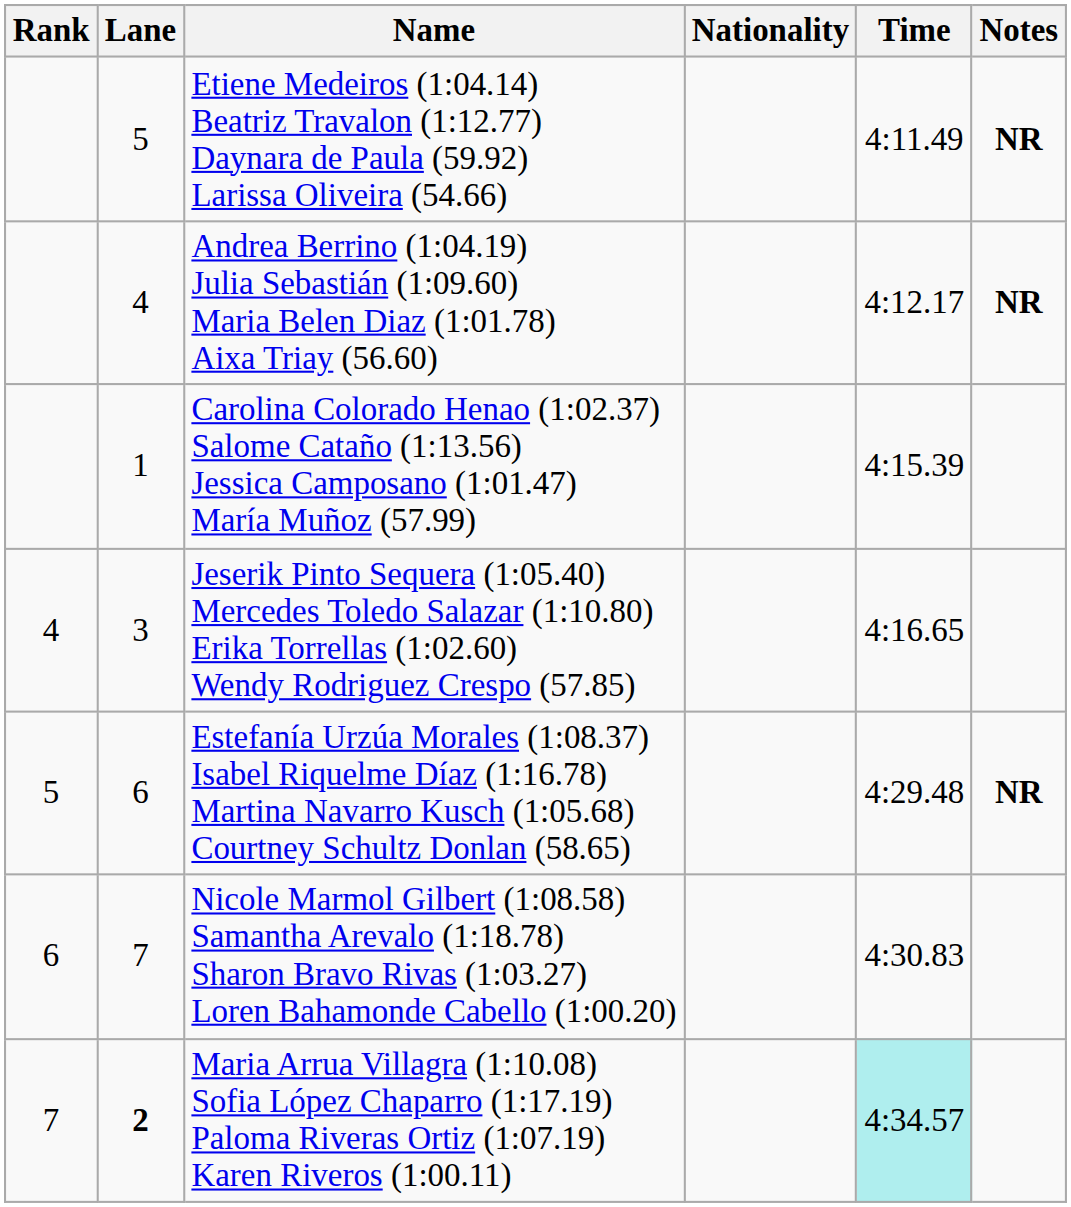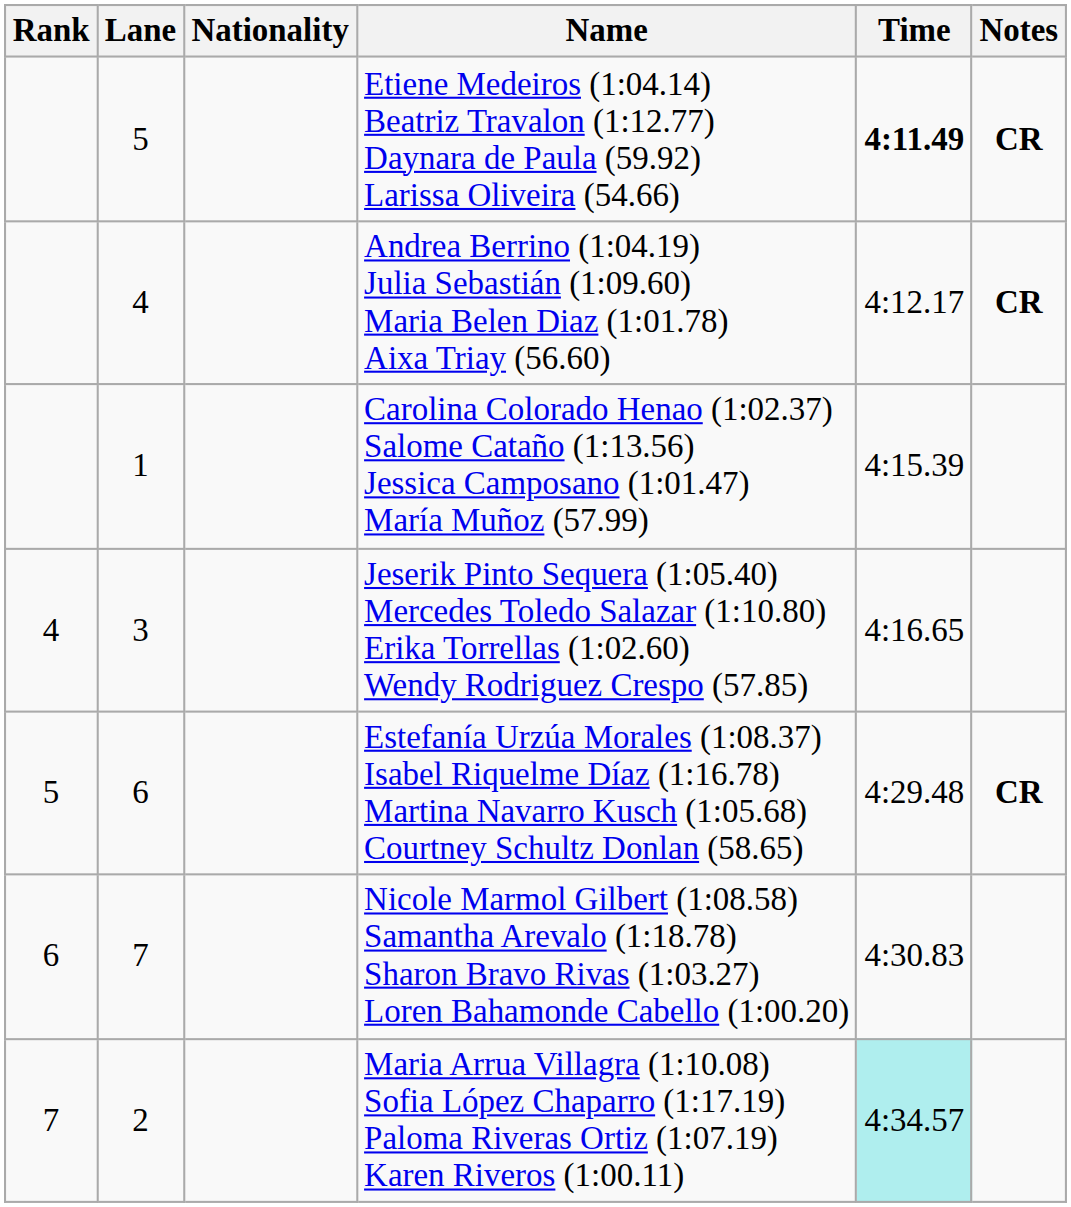columns swapped: (434, 30) <-> (770, 30)
(914, 138) normal -> (914, 138) bold
(1019, 138) NR -> (1019, 138) CR
(1019, 302) NR -> (1019, 302) CR
(1019, 792) NR -> (1019, 792) CR
(140, 1119) bold -> (140, 1119) normal
